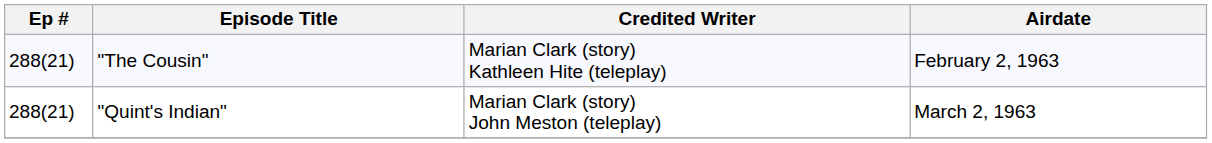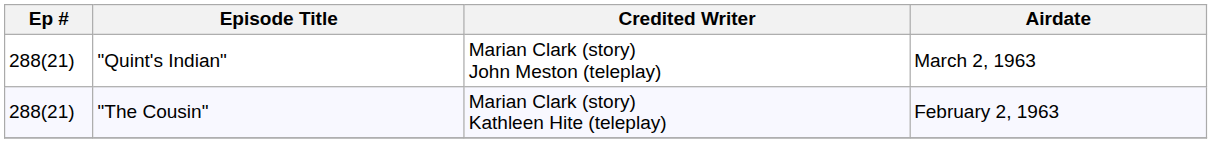rows swapped: (153, 60) <-> (162, 112)
